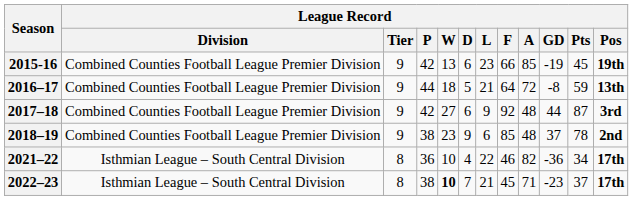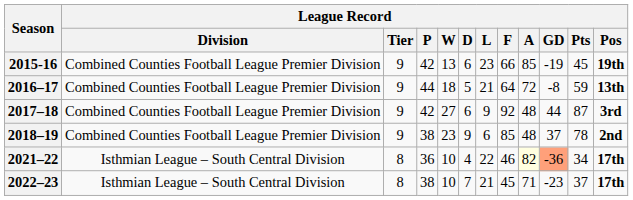(529, 159) no background -> (529, 159) lightyellow background
(554, 159) no background -> (554, 159) lightsalmon background
(448, 183) bold -> (448, 183) normal
